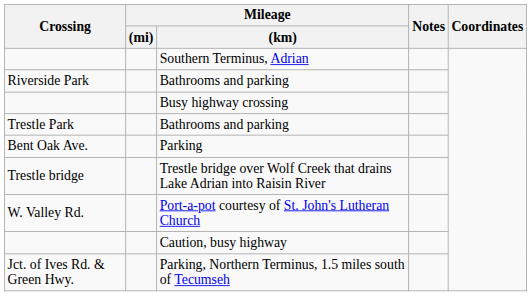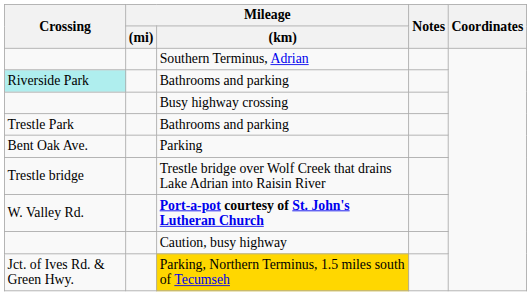(48, 80) no background -> (48, 80) paleturquoise background
(274, 213) normal -> (255, 213) bold
(282, 272) no background -> (282, 272) gold background
